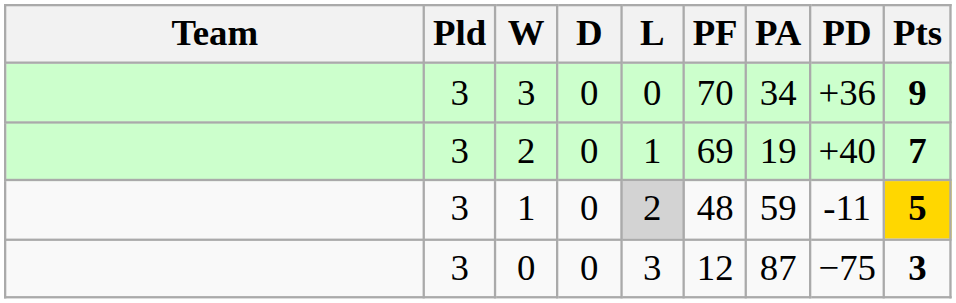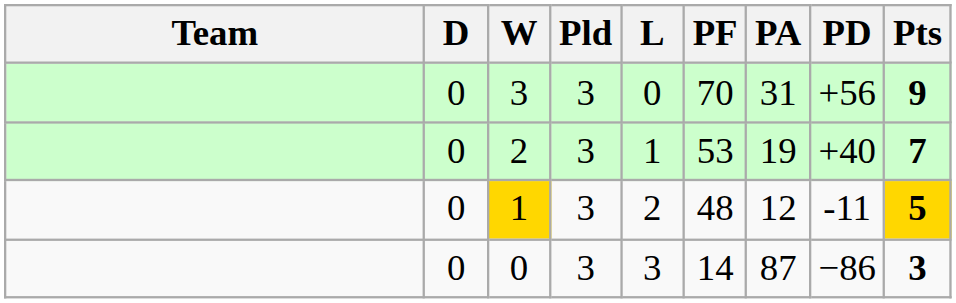columns swapped: (460, 33) <-> (589, 33)
(778, 92) 34 -> (778, 92) 31
(847, 92) +36 -> (847, 92) +56
(715, 150) 69 -> (715, 150) 53
(526, 208) no background -> (519, 208) gold background
(652, 208) lightgrey background -> (652, 208) no background
(778, 208) 59 -> (778, 208) 12
(715, 267) 12 -> (715, 267) 14
(847, 267) −75 -> (847, 267) −86
